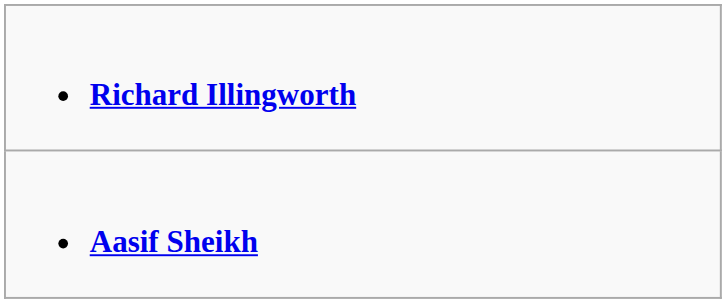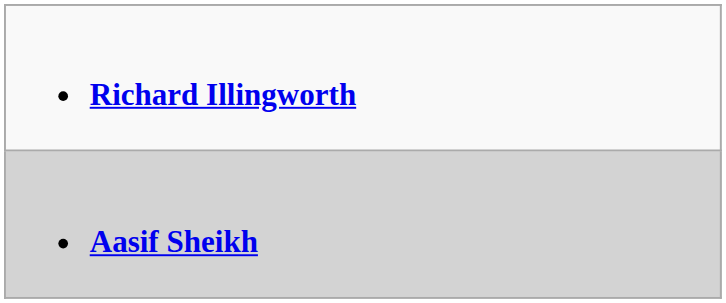(363, 242) no background -> (363, 242) lightgrey background
